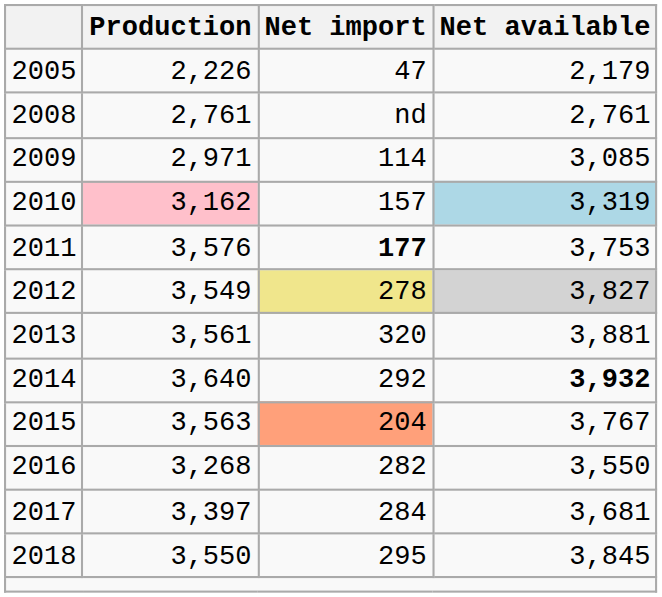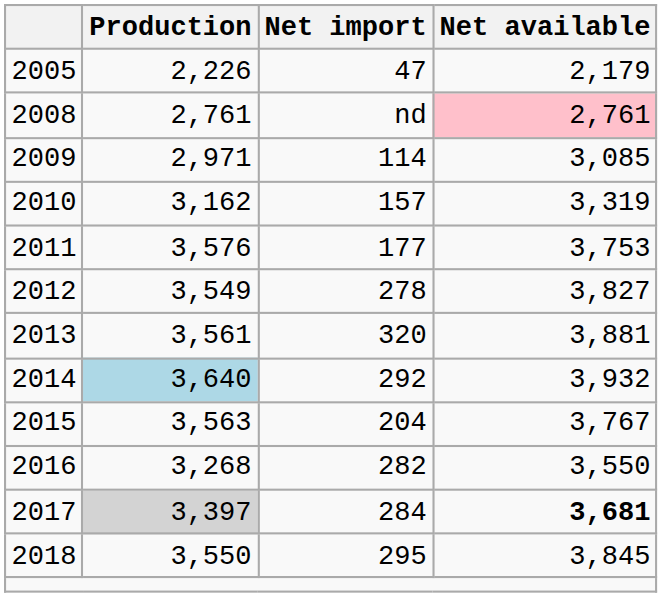(610, 115) no background -> (610, 115) pink background
(211, 203) pink background -> (211, 203) no background
(610, 203) lightblue background -> (610, 203) no background
(402, 247) bold -> (402, 247) normal
(402, 291) khaki background -> (402, 291) no background
(610, 291) lightgrey background -> (610, 291) no background
(211, 380) no background -> (211, 380) lightblue background
(610, 380) bold -> (610, 380) normal
(402, 424) lightsalmon background -> (402, 424) no background
(211, 512) no background -> (211, 512) lightgrey background
(610, 512) normal -> (610, 512) bold
